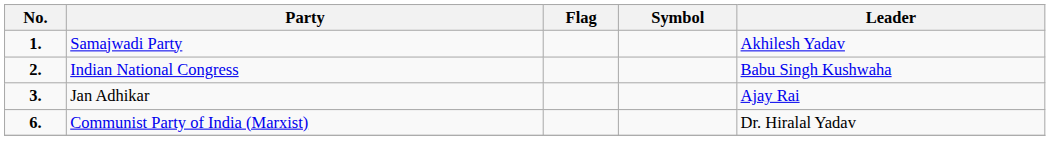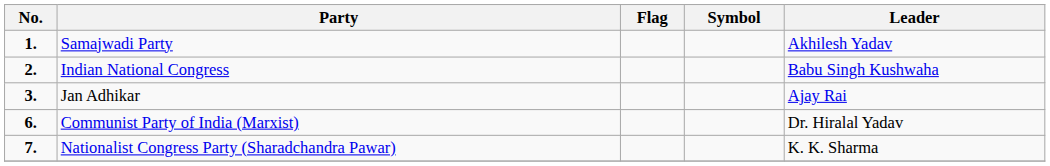+ row: (228, 148)
